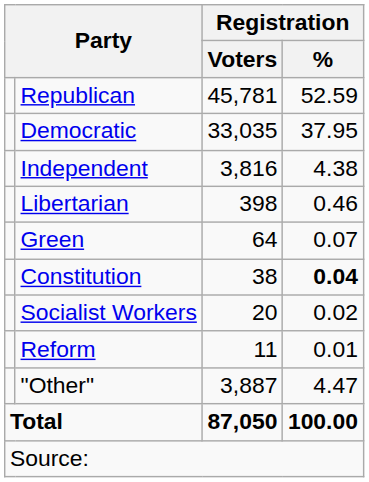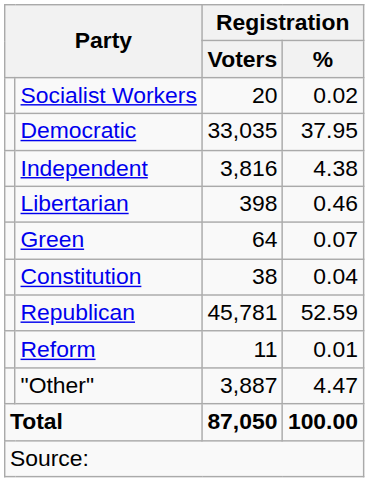rows swapped: (78, 95) <-> (109, 312)
(336, 276) bold -> (336, 276) normal
